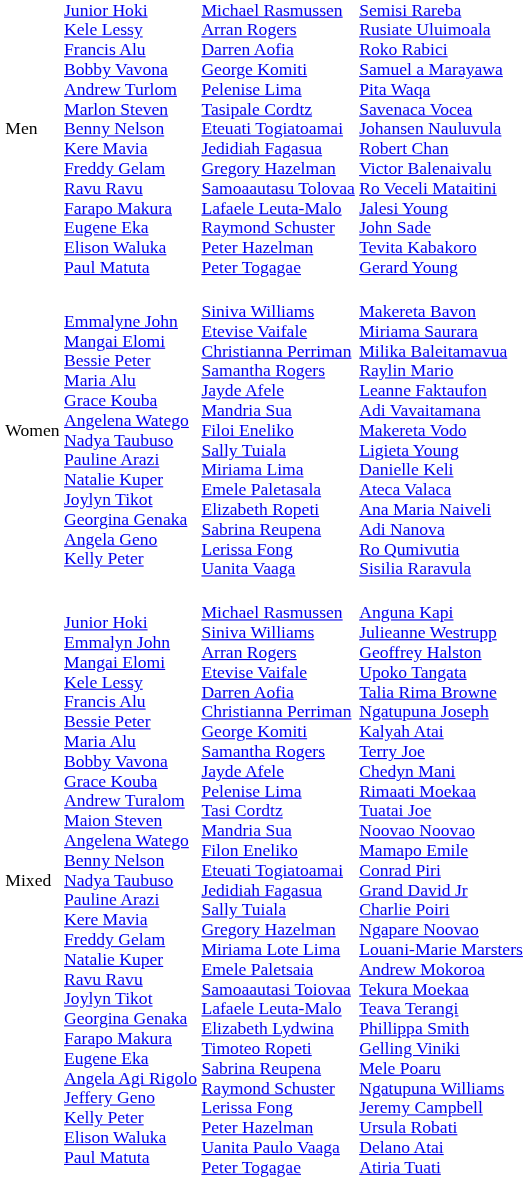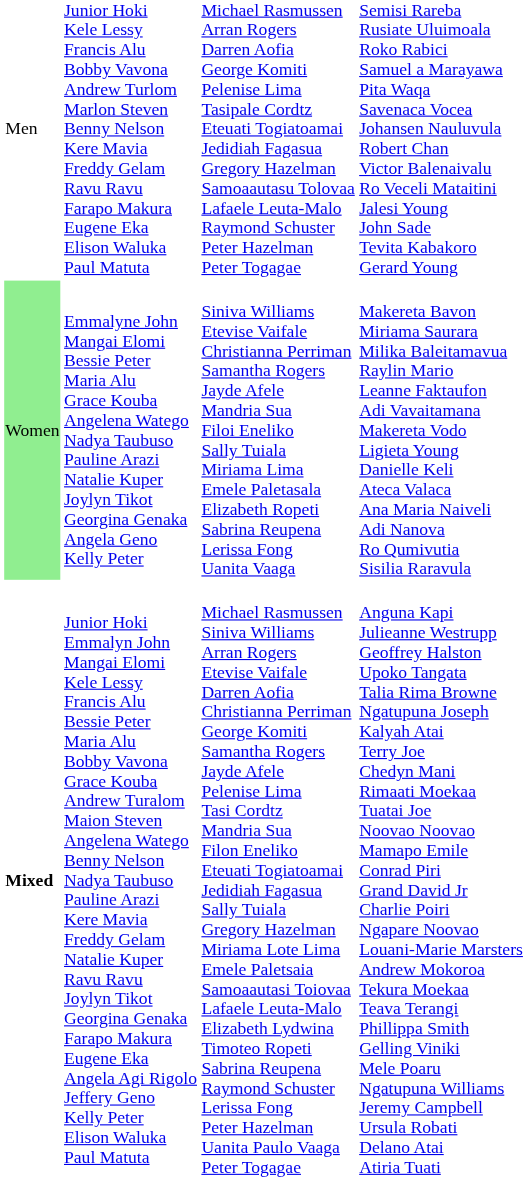(32, 430) no background -> (32, 430) lightgreen background
(28, 880) normal -> (29, 880) bold
